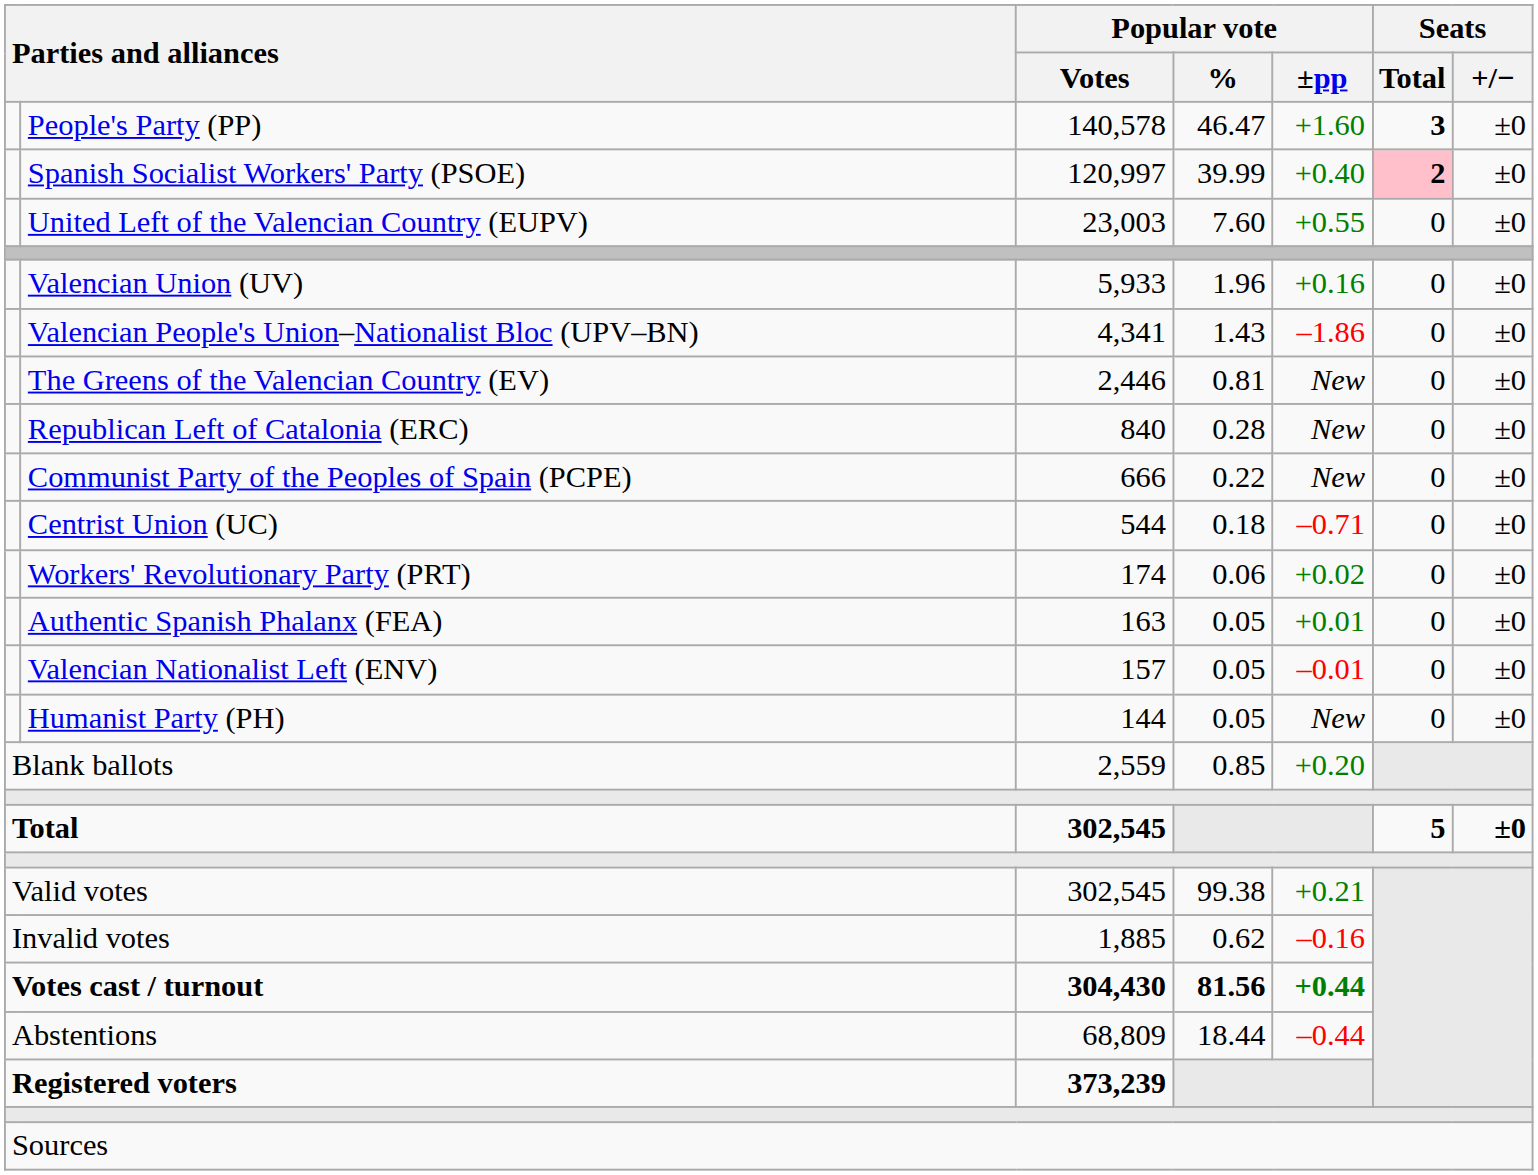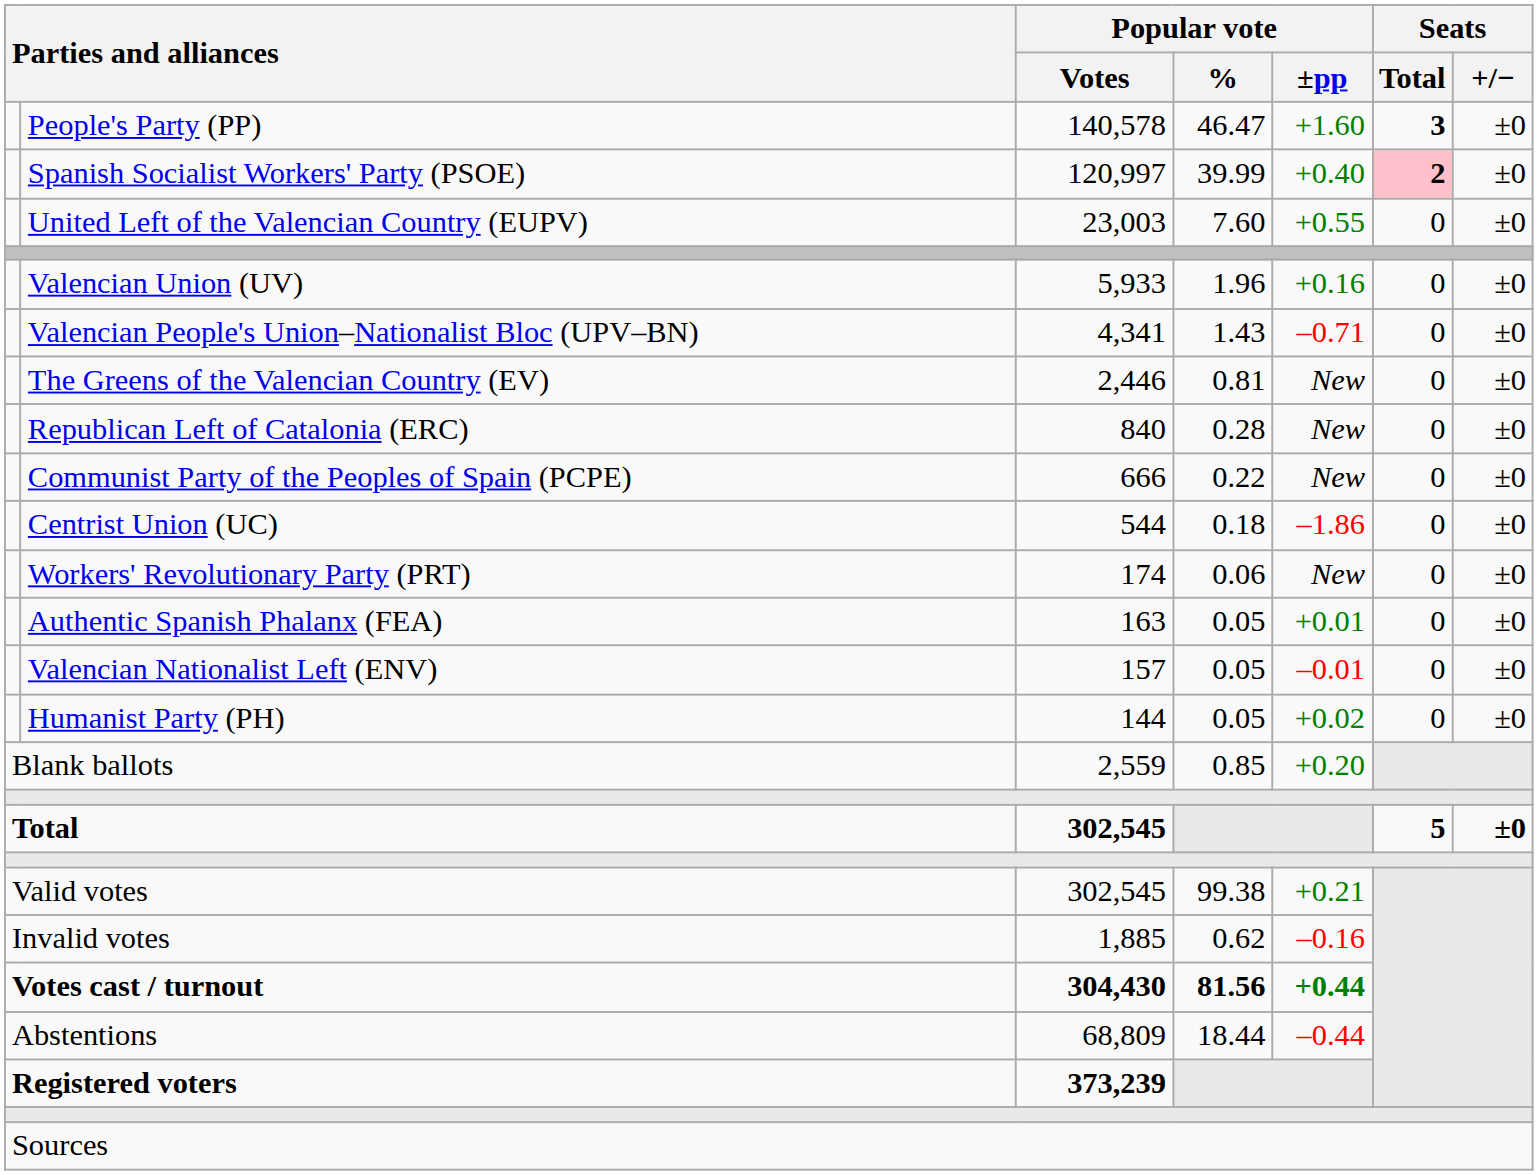(1331, 331) –1.86 -> (1331, 331) –0.71
(1331, 524) –0.71 -> (1331, 524) –1.86
(1330, 572) +0.02 -> (1338, 572) New
(1338, 717) New -> (1330, 717) +0.02
